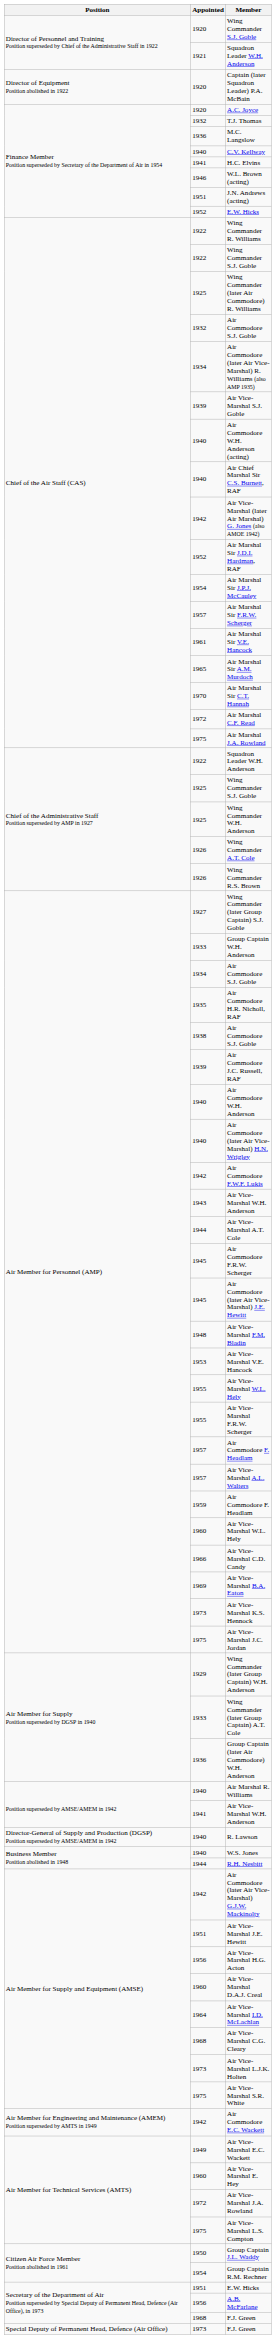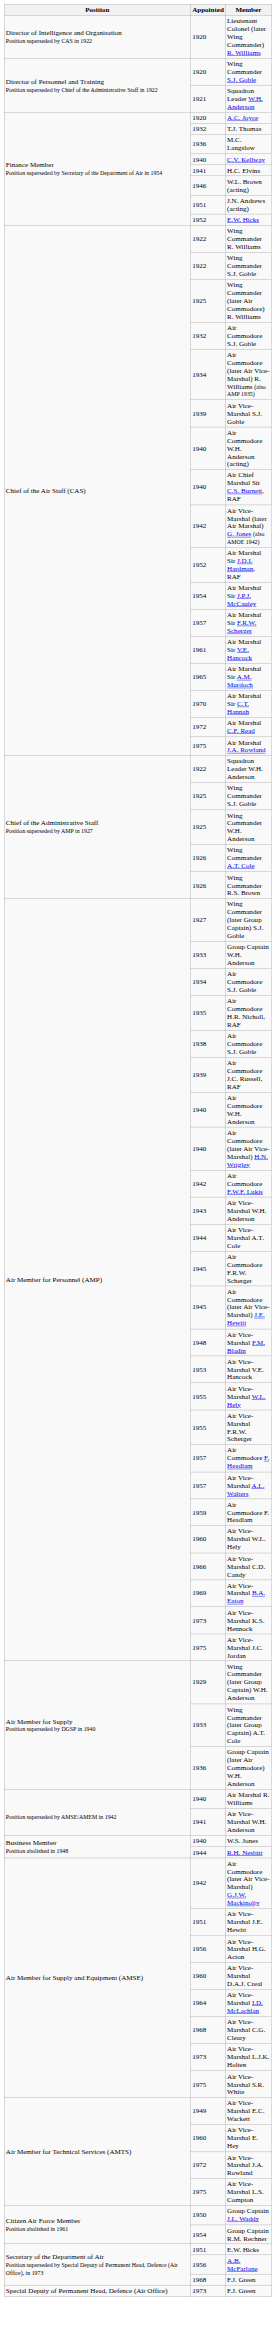+ row: (199, 37)
- row: (199, 87)
- row: (199, 1837)
- row: (199, 2122)
